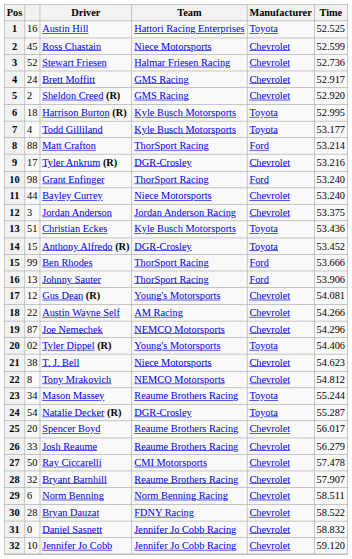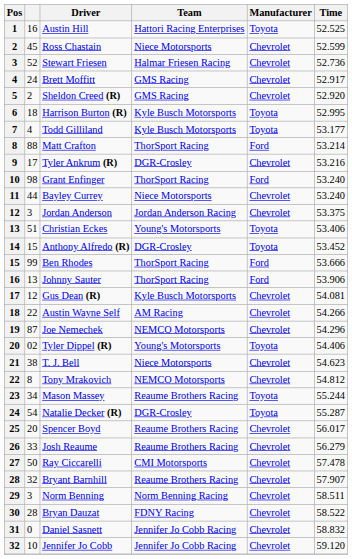(185, 229) Kyle Busch Motorsports -> (177, 229) Young's Motorsports
(331, 229) 53.436 -> (331, 229) 53.406
(177, 295) Young's Motorsports -> (185, 295) Kyle Busch Motorsports
(30, 495) 6 -> (30, 495) 3
